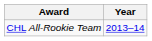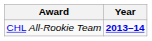(125, 28) normal -> (125, 28) bold
